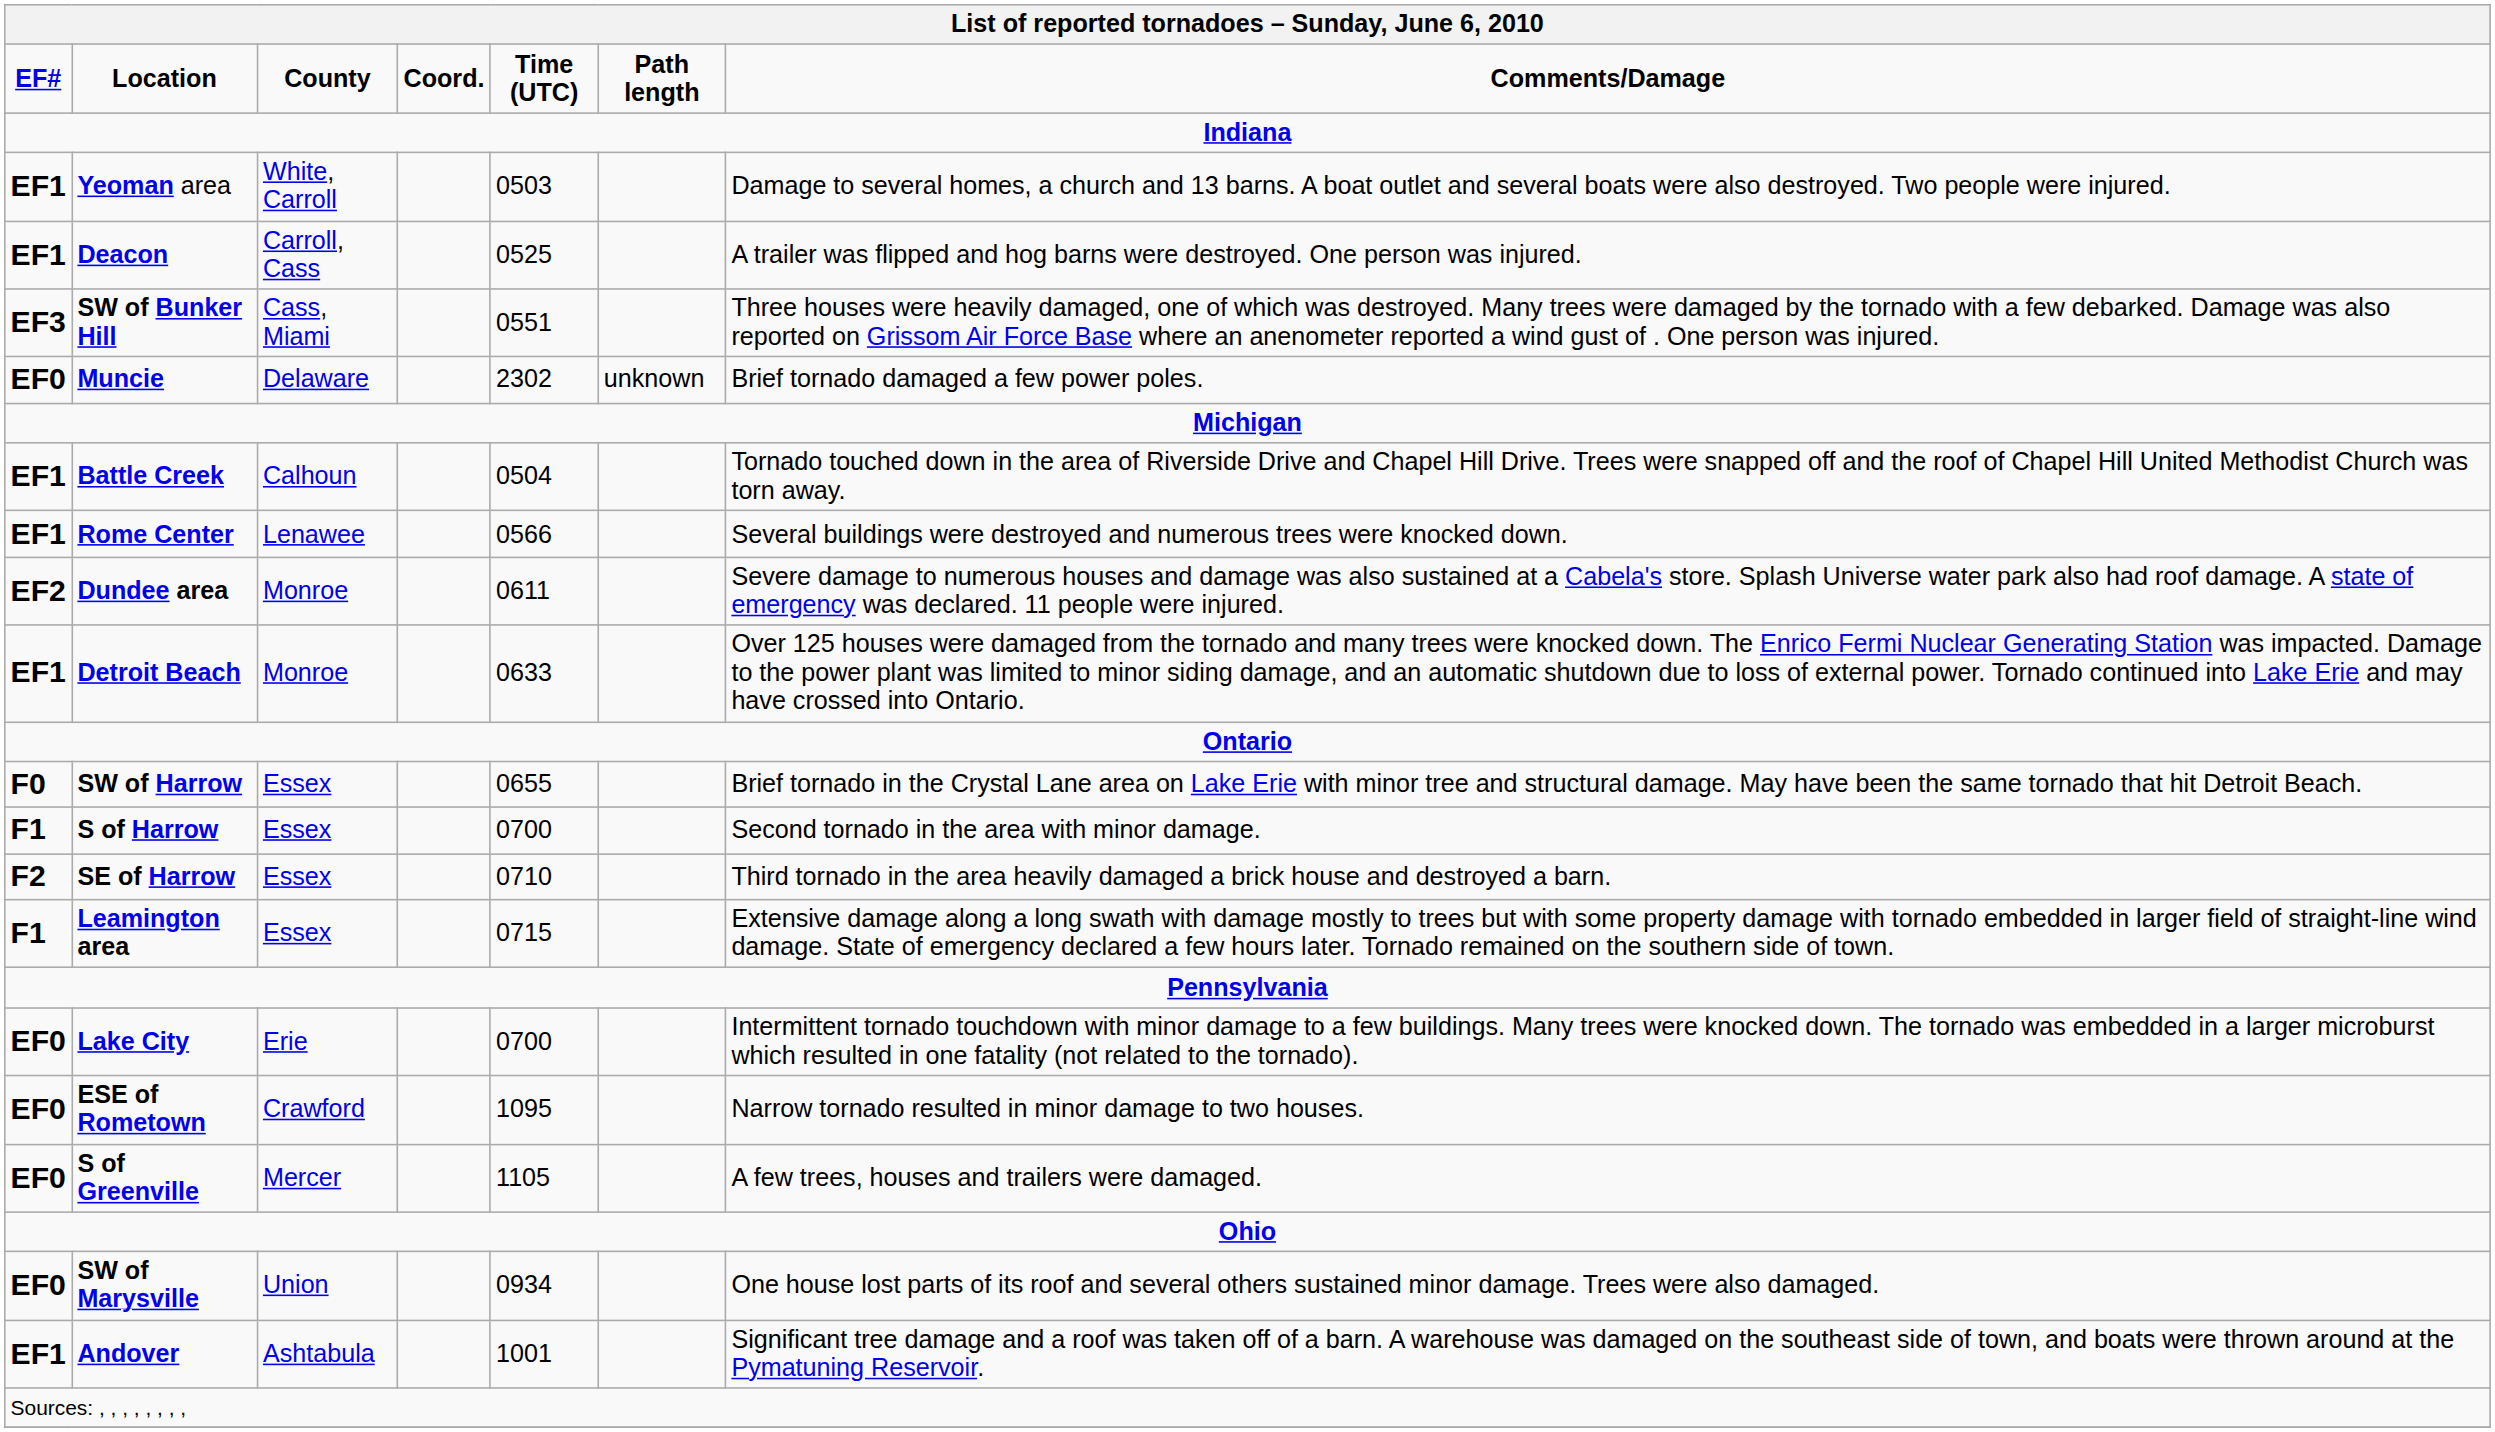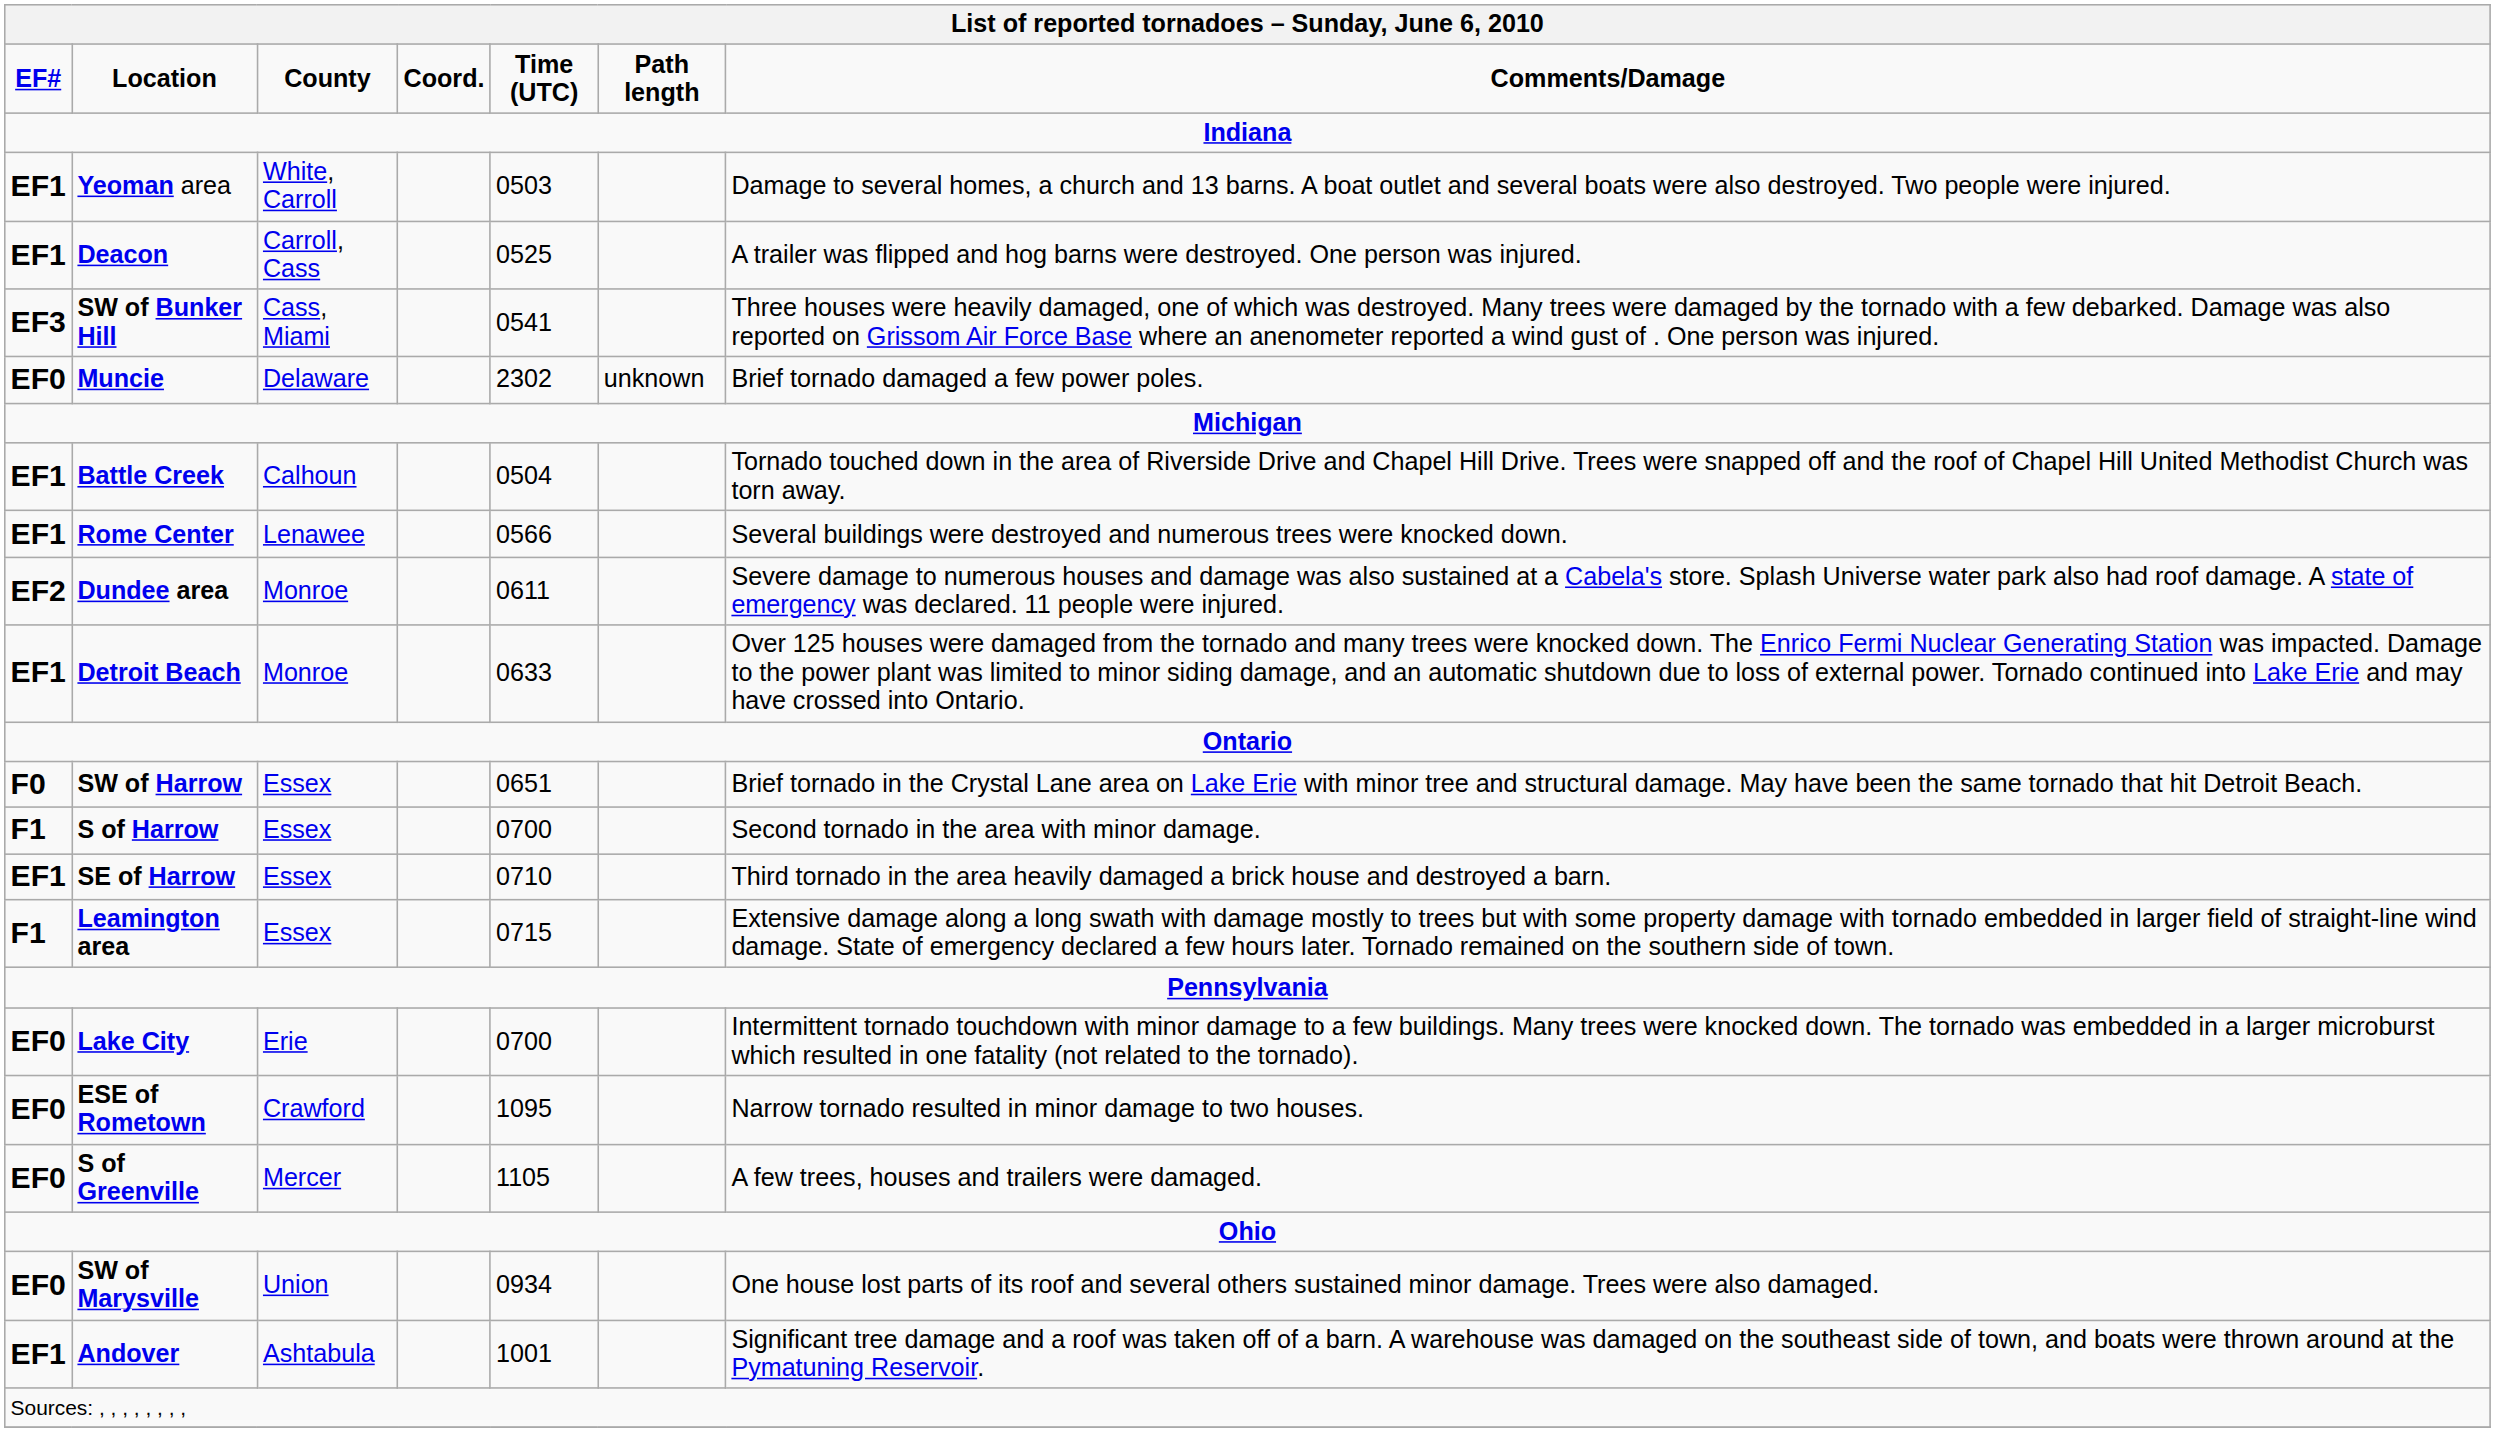(524, 322) 0551 -> (524, 322) 0541
(524, 784) 0655 -> (524, 784) 0651
(28, 876) F2 -> (38, 876) EF1
